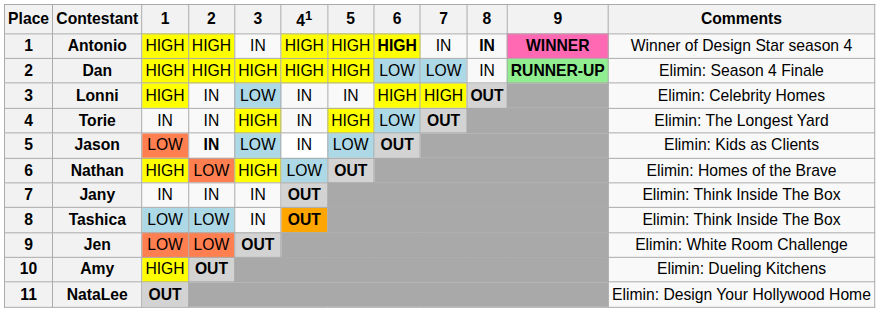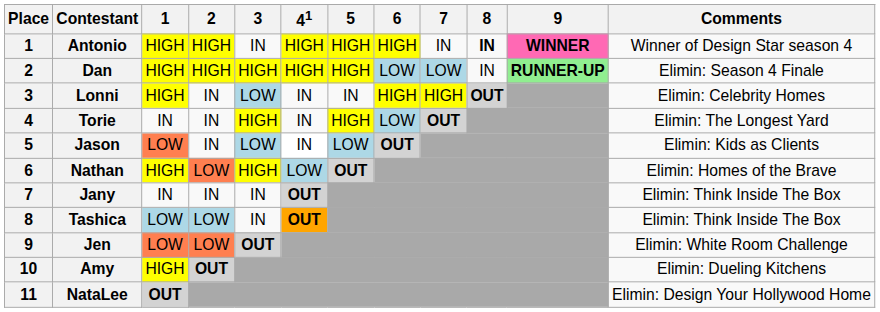(397, 46) bold -> (397, 46) normal
(211, 145) bold -> (211, 145) normal
